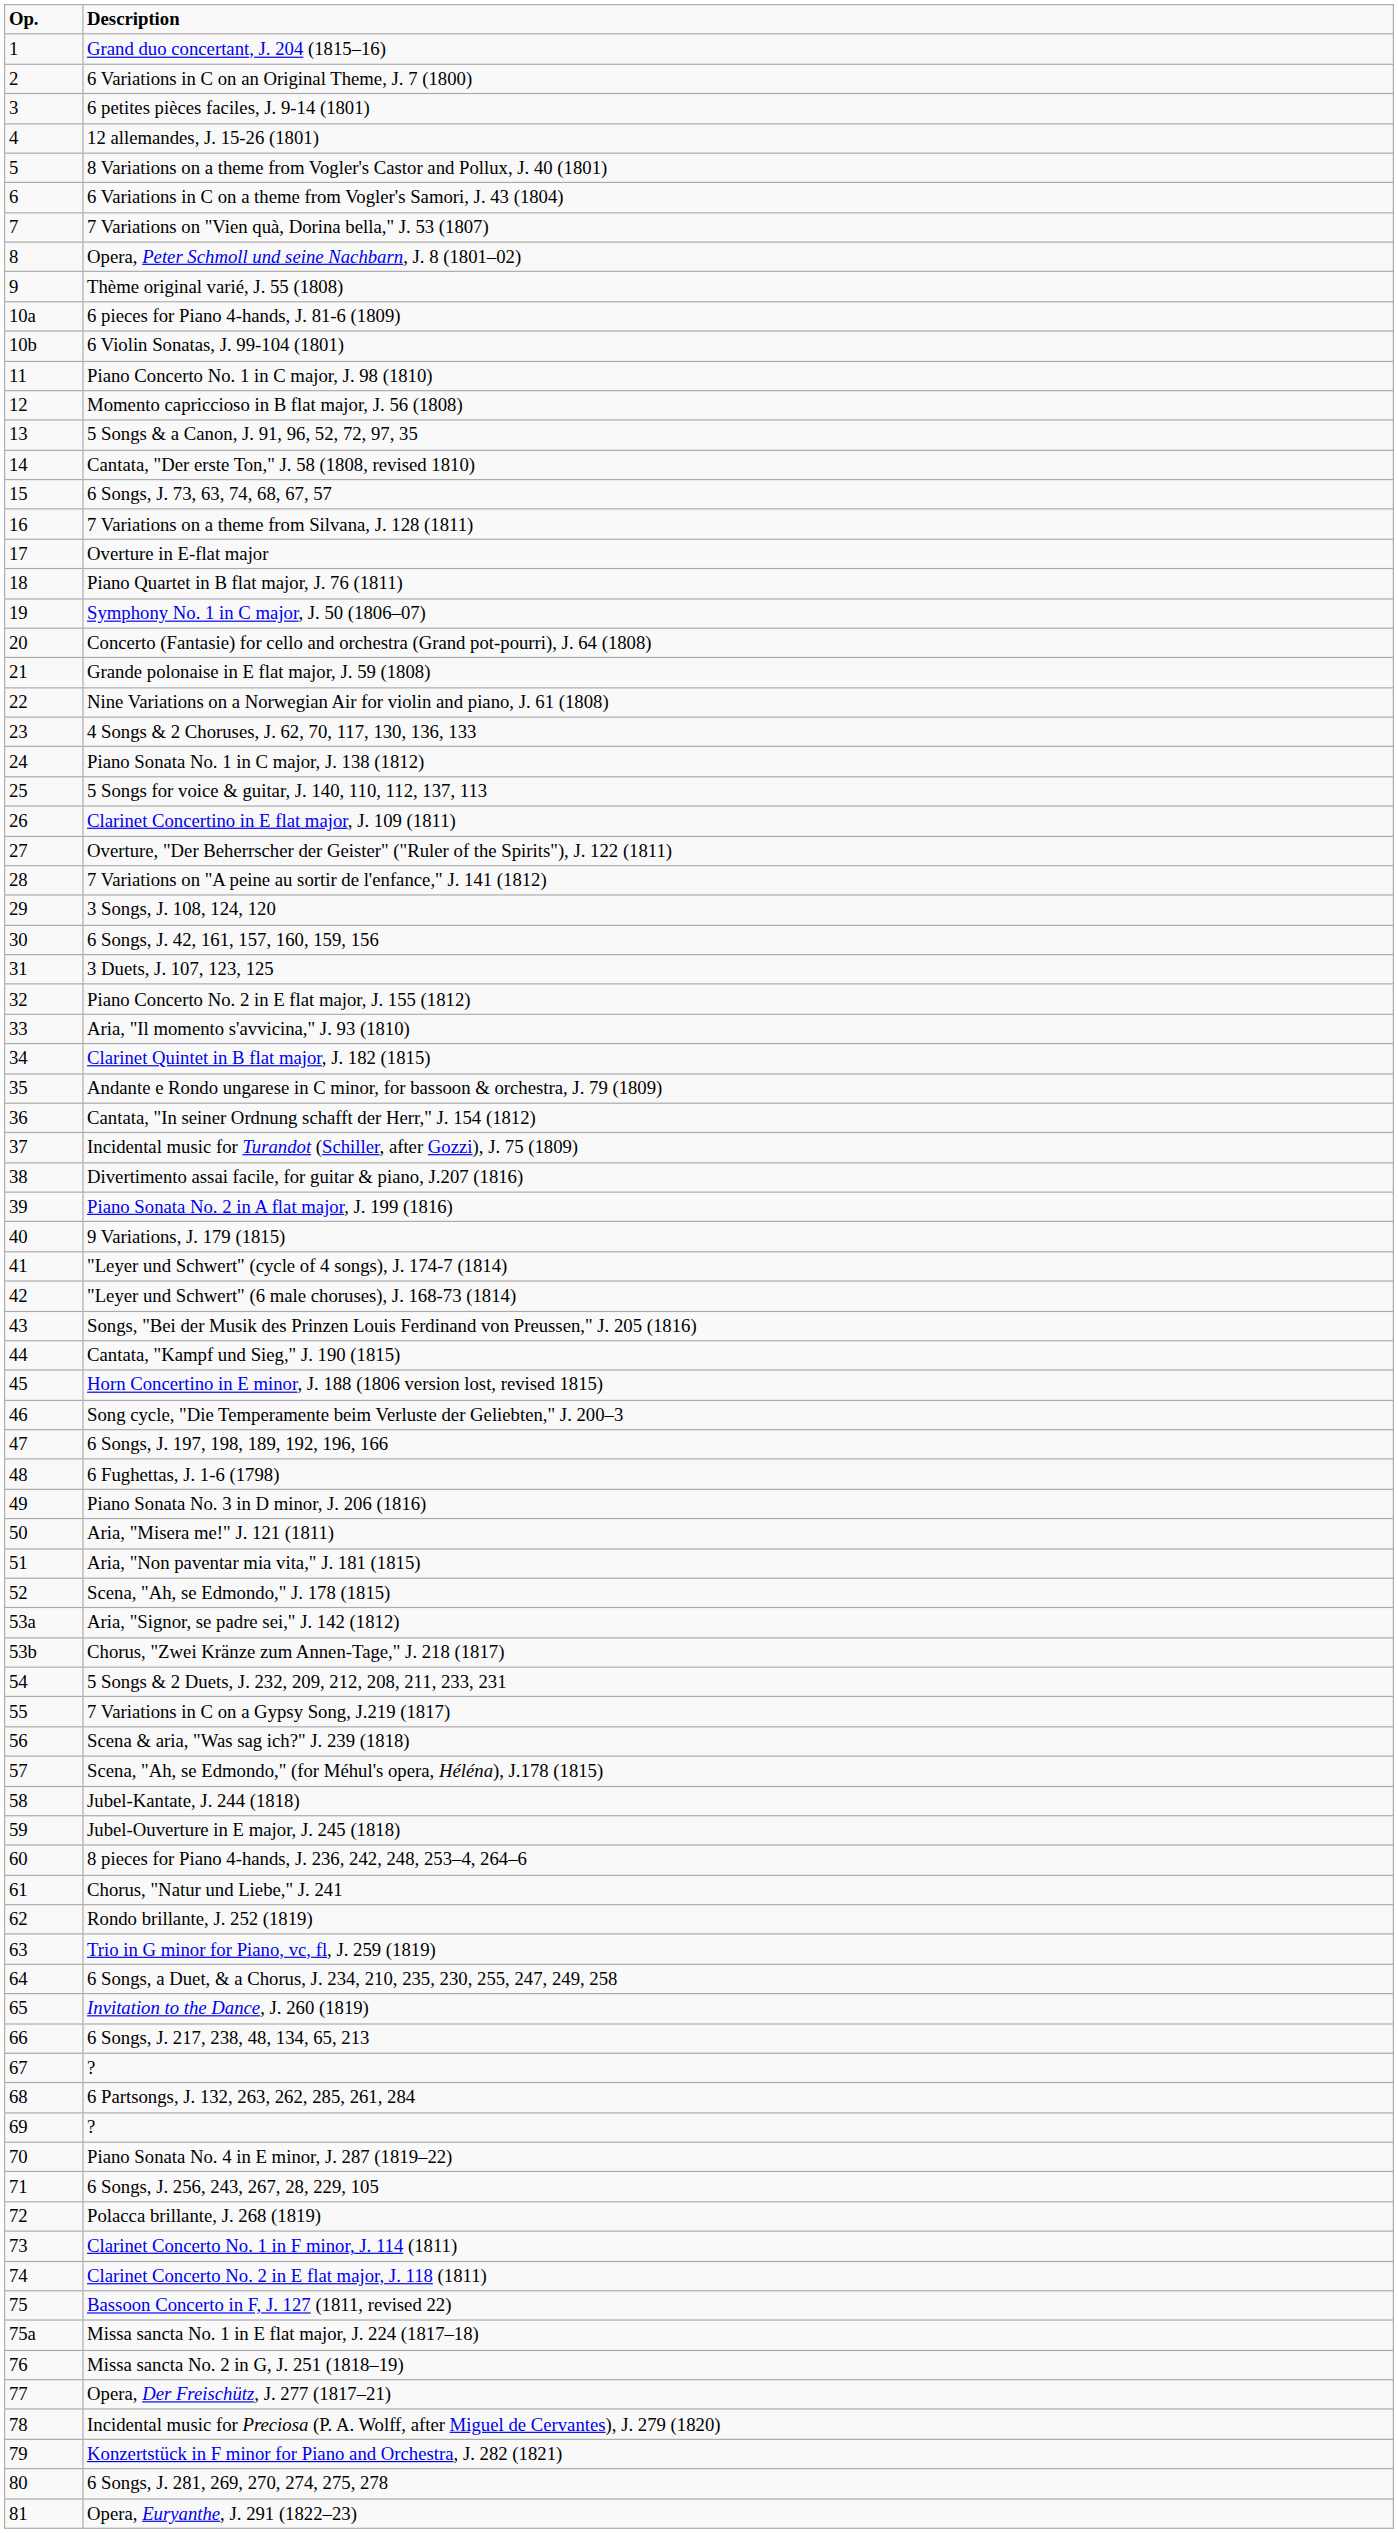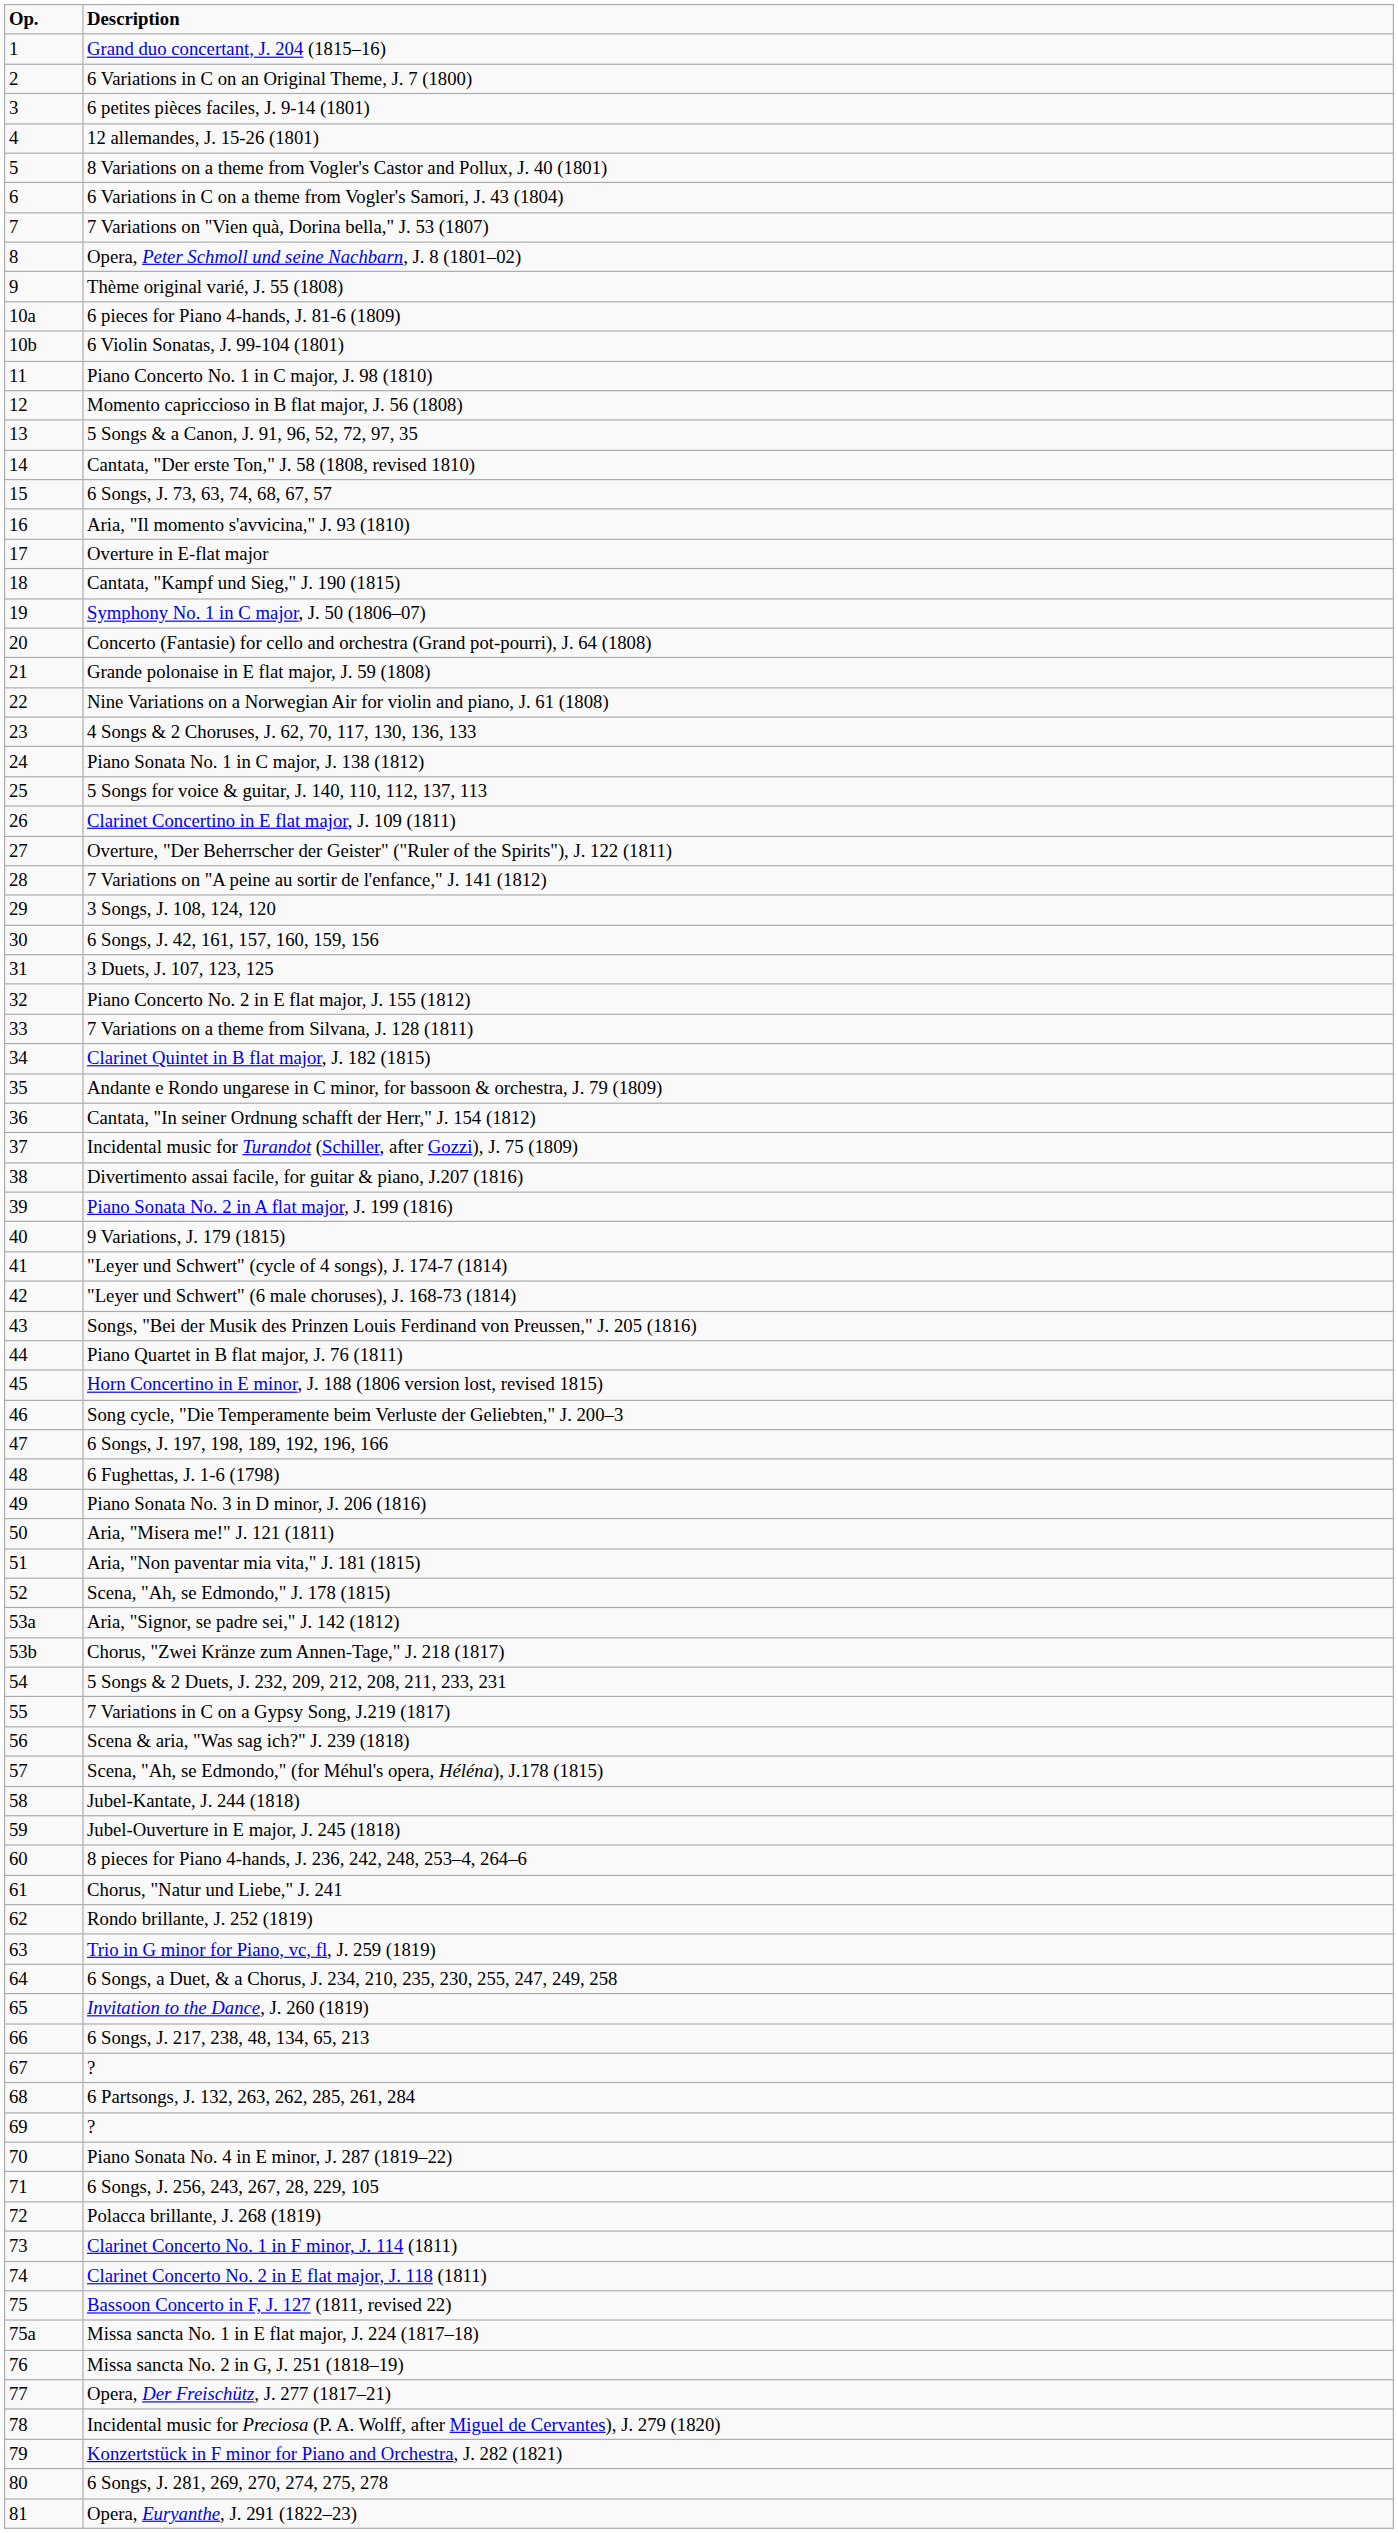(280, 524) 7 Variations on a theme from Silvana, J. 128 (1811) -> (248, 524) Aria, "Il momento s'avvicina," J. 93 (1810)
(245, 583) Piano Quartet in B flat major, J. 76 (1811) -> (244, 583) Cantata, "Kampf und Sieg," J. 190 (1815)
(248, 1028) Aria, "Il momento s'avvicina," J. 93 (1810) -> (280, 1028) 7 Variations on a theme from Silvana, J. 128 (1811)
(244, 1355) Cantata, "Kampf und Sieg," J. 190 (1815) -> (245, 1355) Piano Quartet in B flat major, J. 76 (1811)
